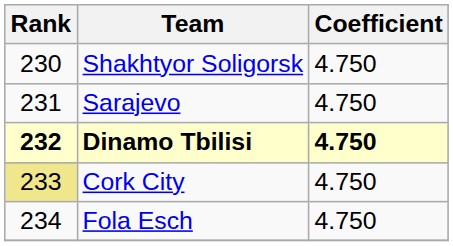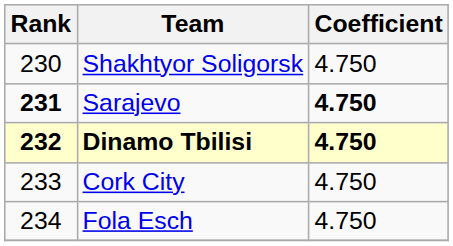(41, 102) normal -> (41, 102) bold
(346, 102) normal -> (346, 102) bold
(41, 181) khaki background -> (41, 181) no background
